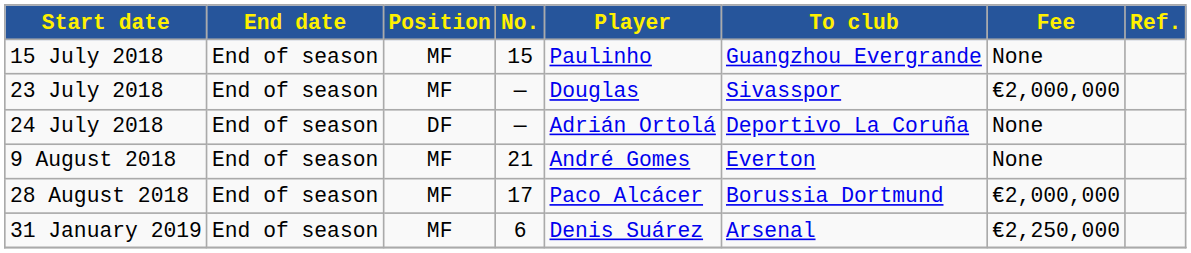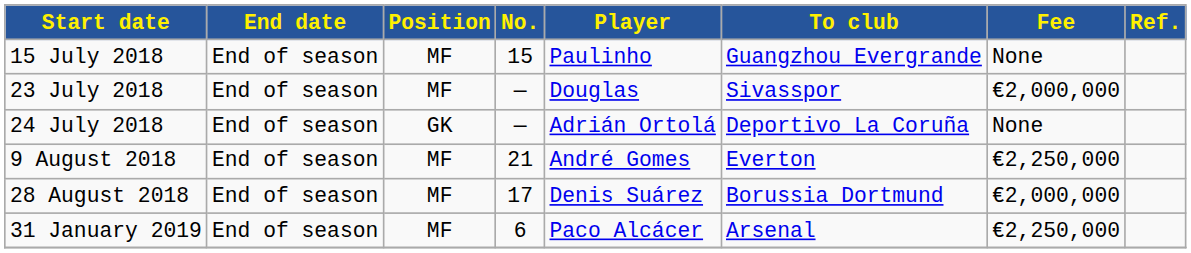(440, 126) DF -> (440, 126) GK
(1018, 161) None -> (1056, 161) €2,250,000
(626, 196) Paco Alcácer -> (626, 196) Denis Suárez
(626, 231) Denis Suárez -> (626, 231) Paco Alcácer
